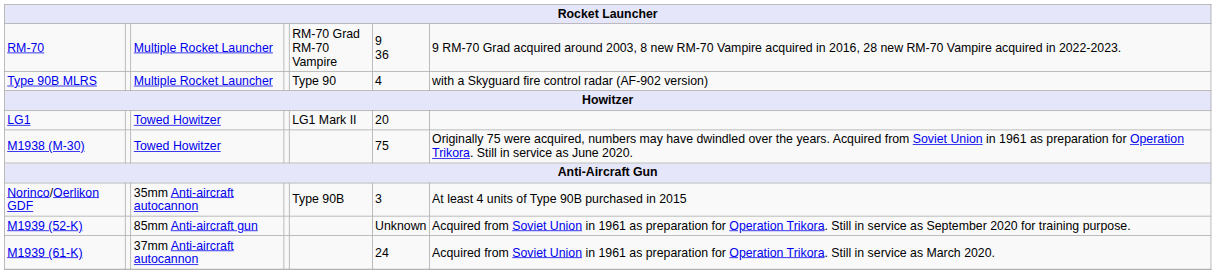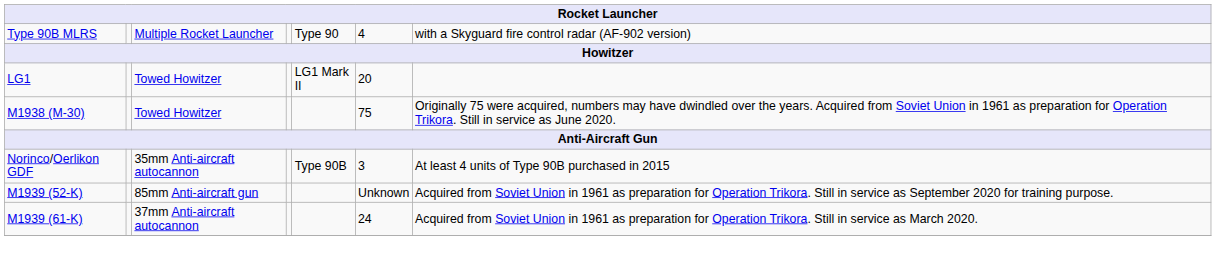- row: (26, 47)
